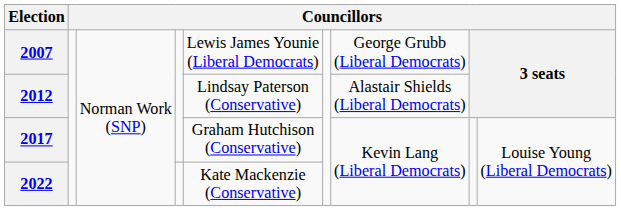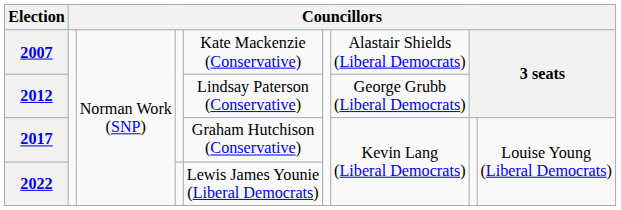(253, 52) Lewis James Younie (Liberal Democrats) -> (253, 52) Kate Mackenzie (Conservative)
(400, 52) George Grubb (Liberal Democrats) -> (400, 52) Alastair Shields (Liberal Democrats)
(400, 95) Alastair Shields (Liberal Democrats) -> (400, 95) George Grubb (Liberal Democrats)
(253, 183) Kate Mackenzie (Conservative) -> (253, 183) Lewis James Younie (Liberal Democrats)
